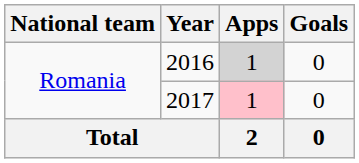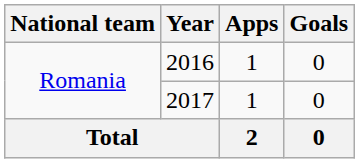(252, 61) lightgrey background -> (252, 61) no background
(252, 99) pink background -> (252, 99) no background
